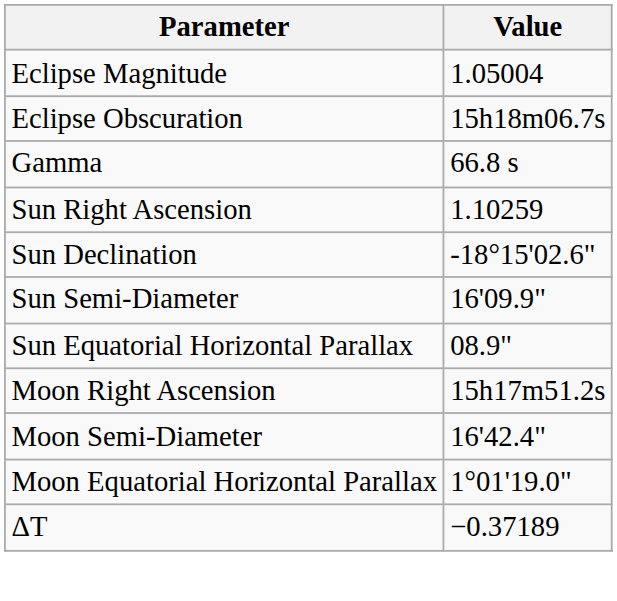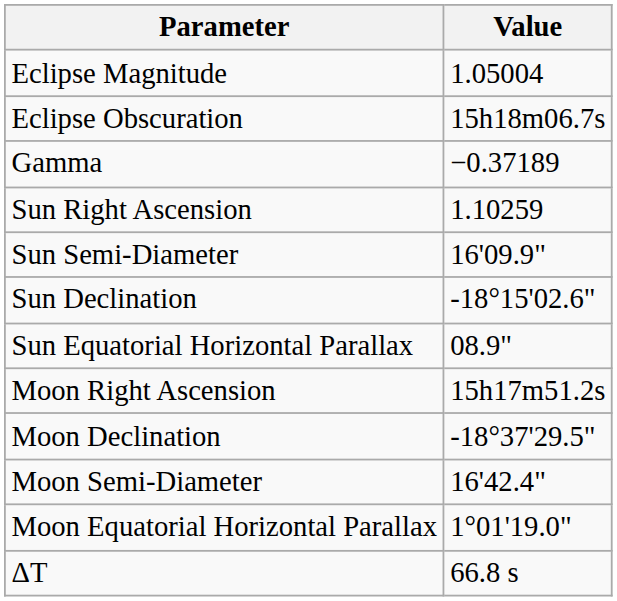(484, 163) 66.8 s -> (505, 163) −0.37189
rows swapped: (104, 254) <-> (125, 299)
+ row: (116, 436)
(505, 526) −0.37189 -> (484, 572) 66.8 s
